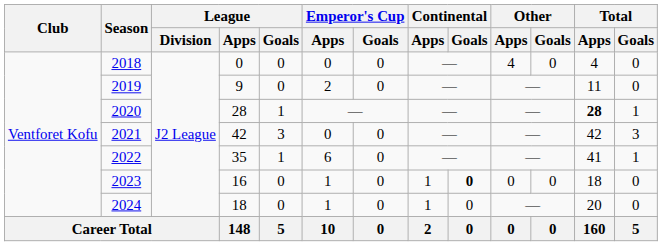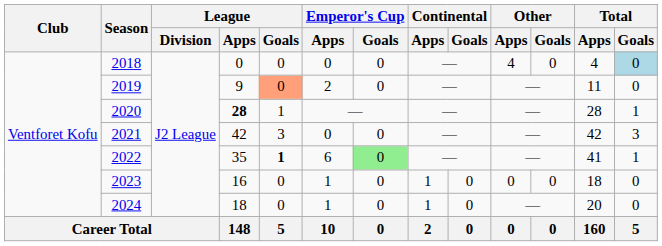(636, 63) no background -> (636, 63) lightblue background
(281, 87) no background -> (281, 87) lightsalmon background
(239, 110) normal -> (239, 110) bold
(594, 110) bold -> (594, 110) normal
(281, 157) normal -> (281, 157) bold
(380, 157) no background -> (380, 157) lightgreen background
(469, 181) bold -> (469, 181) normal
